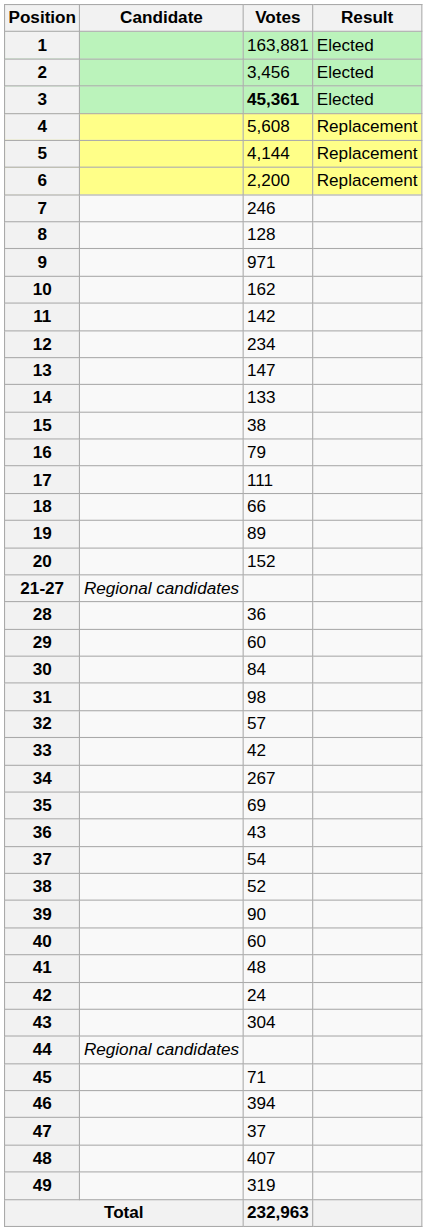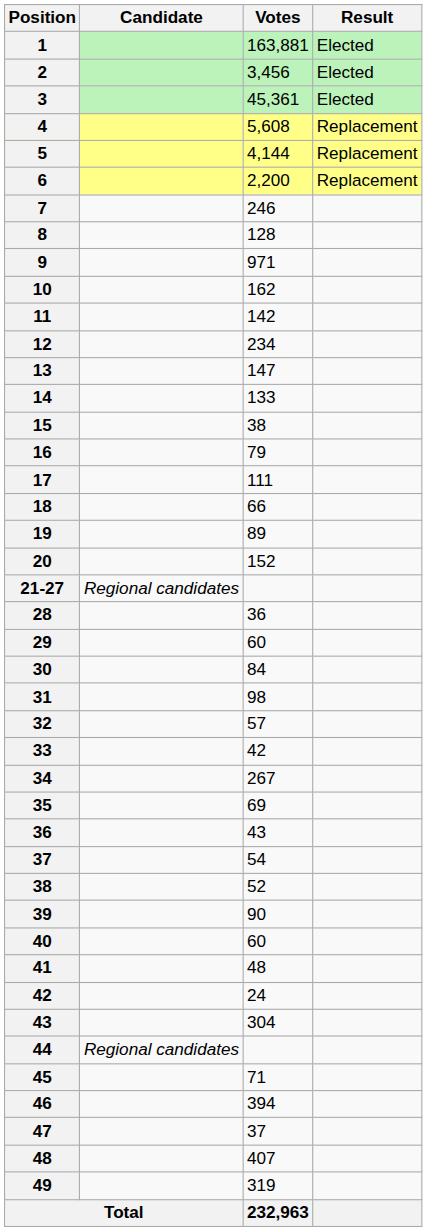(273, 99) bold -> (273, 99) normal
